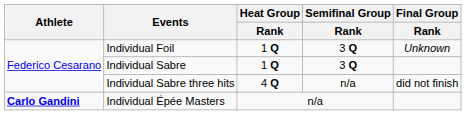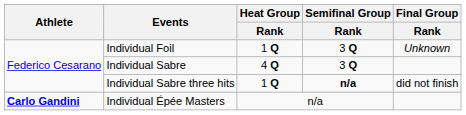(270, 66) 1 Q -> (270, 66) 4 Q
(270, 84) 4 Q -> (270, 84) 1 Q
(348, 84) normal -> (348, 84) bold
